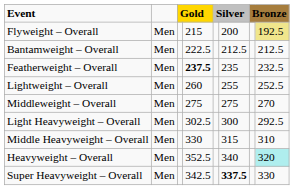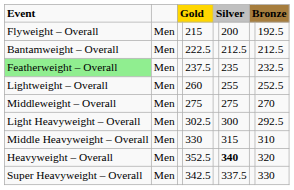(271, 31) khaki background -> (271, 31) no background
(62, 67) no background -> (62, 67) lightgreen background
(198, 67) bold -> (198, 67) normal
(230, 157) normal -> (230, 157) bold
(266, 157) paleturquoise background -> (266, 157) no background
(234, 175) bold -> (234, 175) normal
